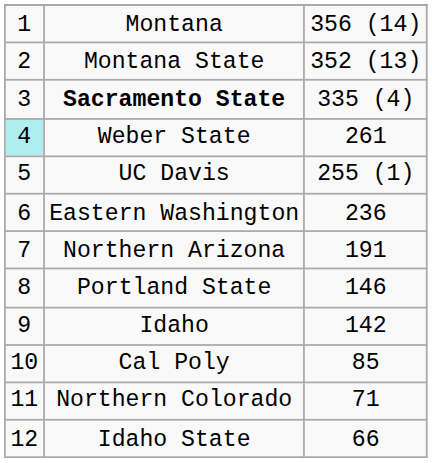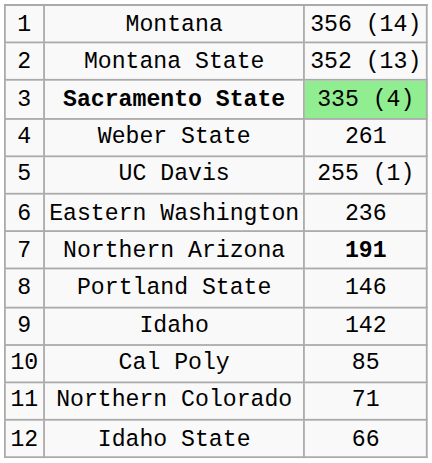(366, 99) no background -> (366, 99) lightgreen background
(24, 137) paleturquoise background -> (24, 137) no background
(366, 250) normal -> (366, 250) bold
